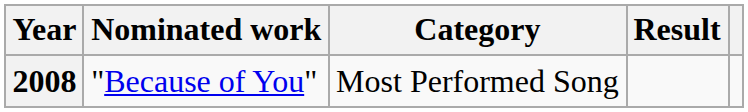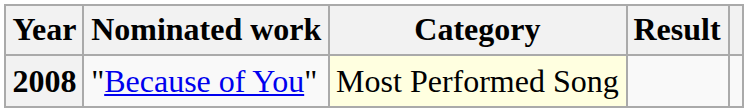(477, 80) no background -> (477, 80) lightyellow background
